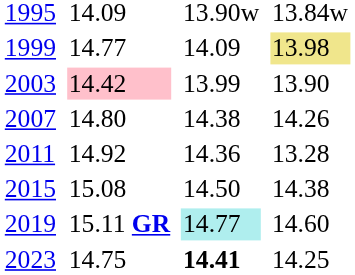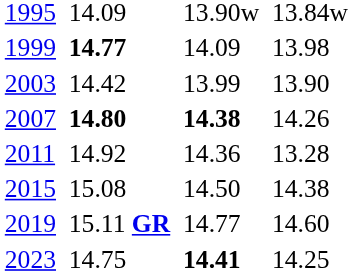(98, 48) normal -> (98, 48) bold
(301, 48) khaki background -> (301, 48) no background
(98, 83) pink background -> (98, 83) no background
(98, 118) normal -> (98, 118) bold
(212, 118) normal -> (212, 118) bold
(212, 224) paleturquoise background -> (212, 224) no background
